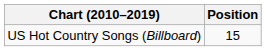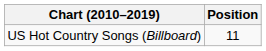(233, 35) 15 -> (233, 35) 11
